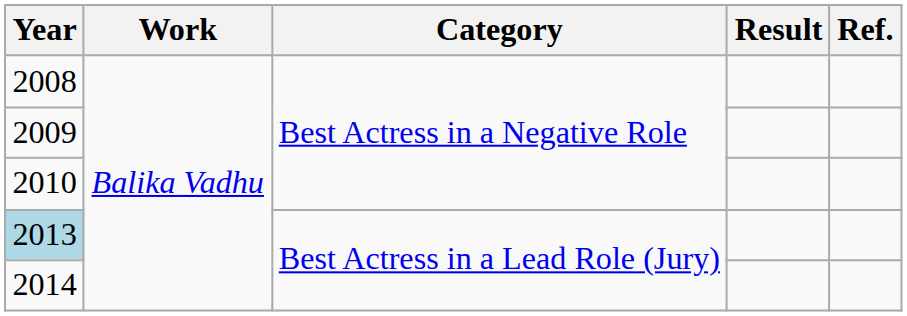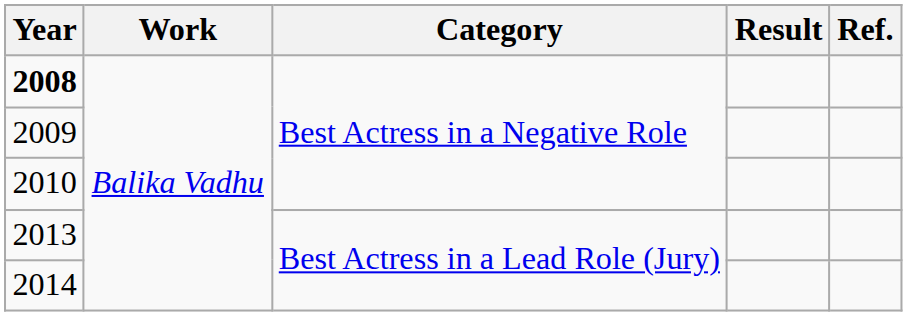(45, 81) normal -> (45, 81) bold
(45, 234) lightblue background -> (45, 234) no background
